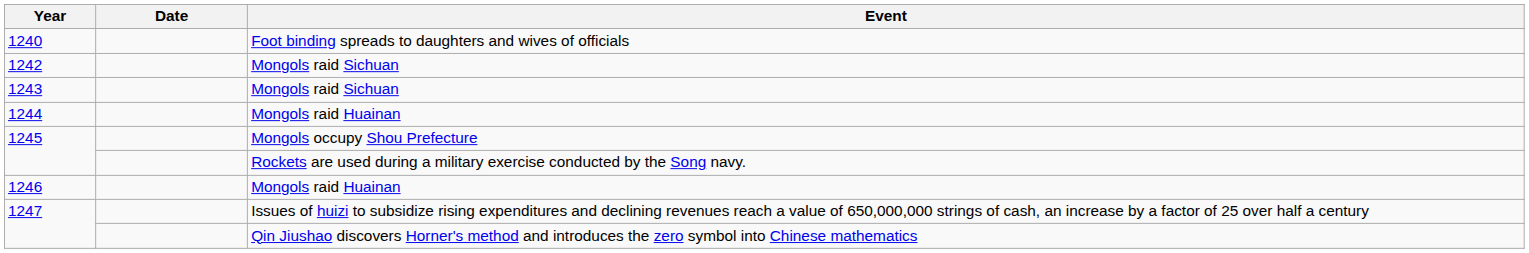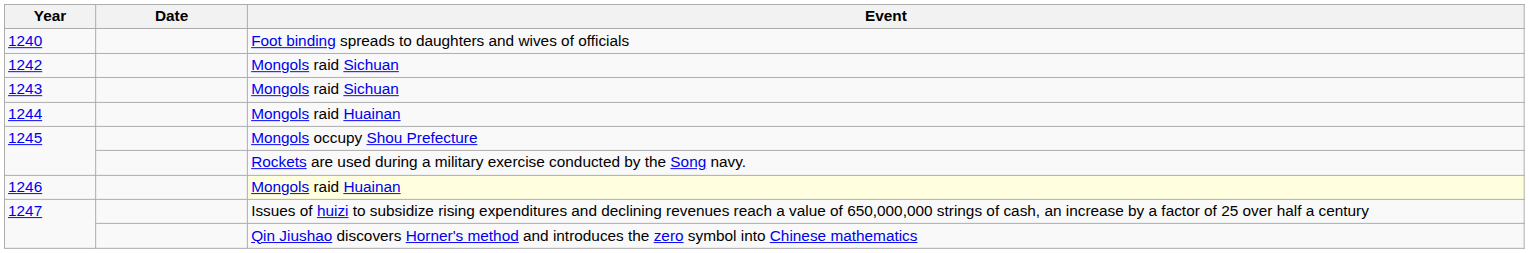(326, 187) no background -> (326, 187) lightyellow background
